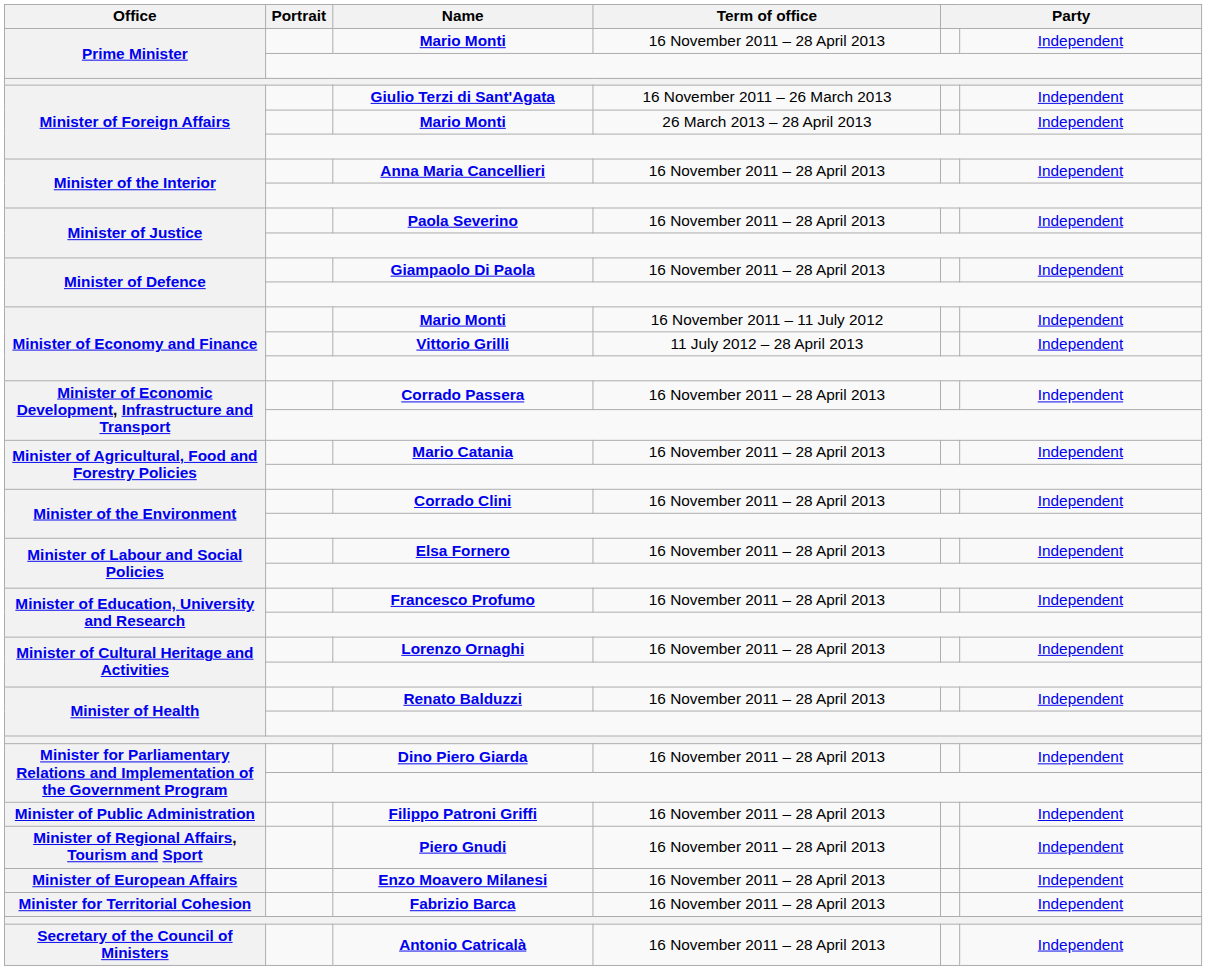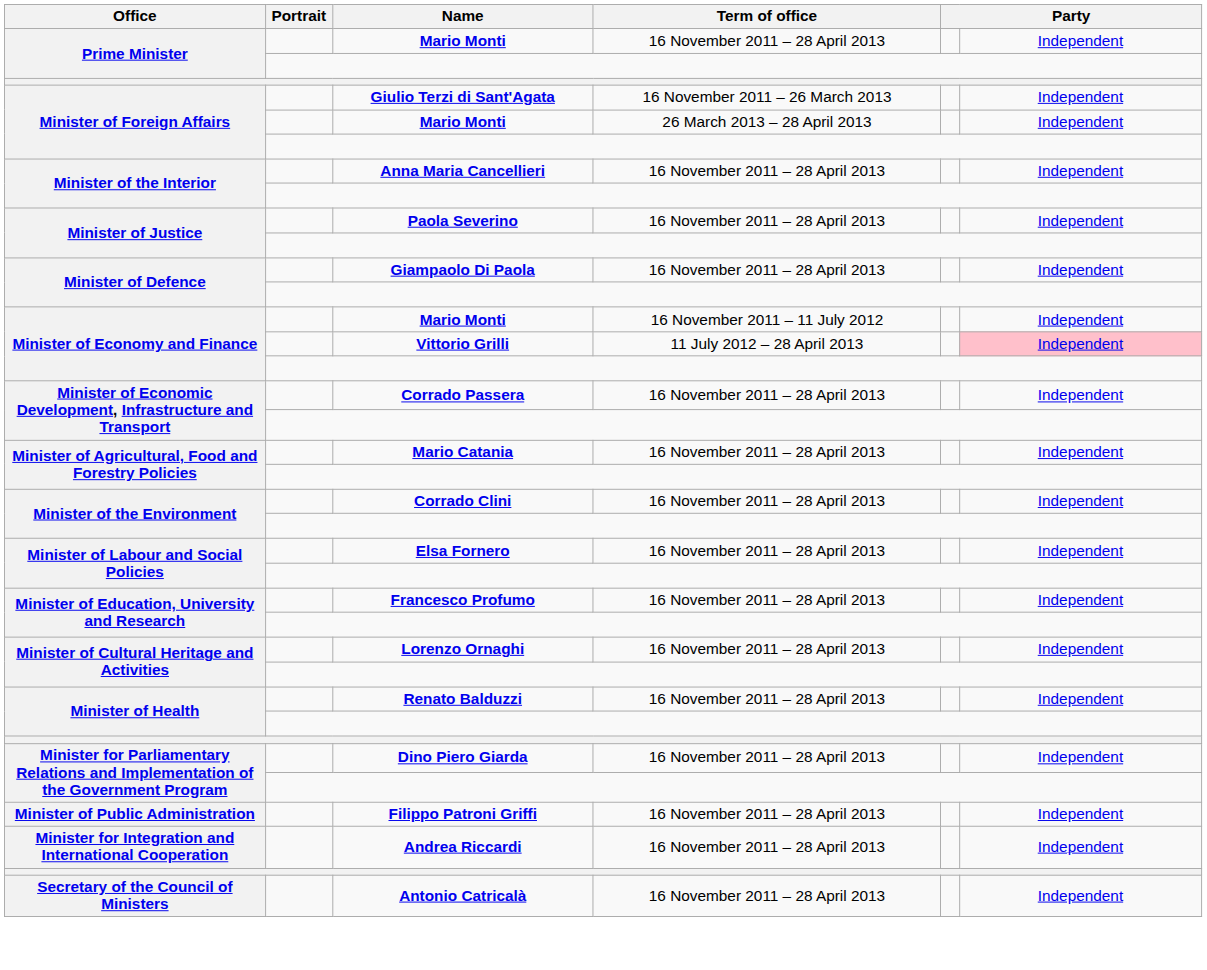(1080, 343) no background -> (1080, 343) pink background
- row: (135, 847)
- row: (135, 880)
- row: (135, 904)
+ row: (135, 847)
